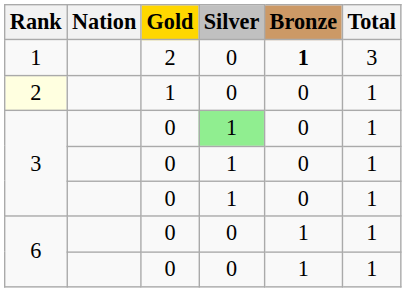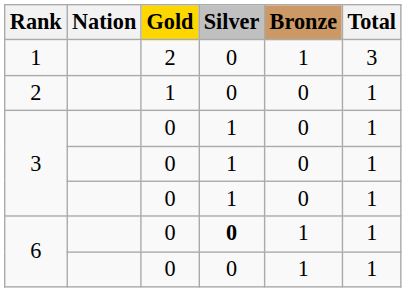(303, 57) bold -> (303, 57) normal
(36, 92) lightyellow background -> (36, 92) no background
(232, 127) lightgreen background -> (232, 127) no background
(232, 233) normal -> (232, 233) bold
